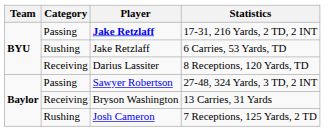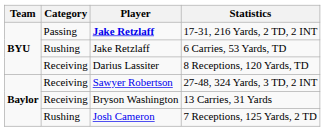(60, 83) Passing -> (66, 83) Receiving
